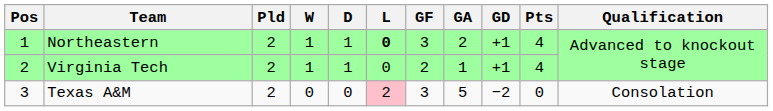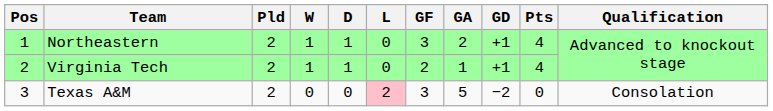(386, 42) bold -> (386, 42) normal
